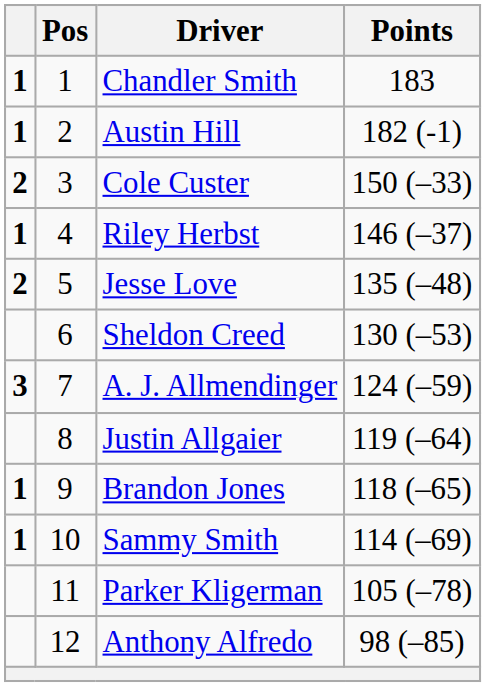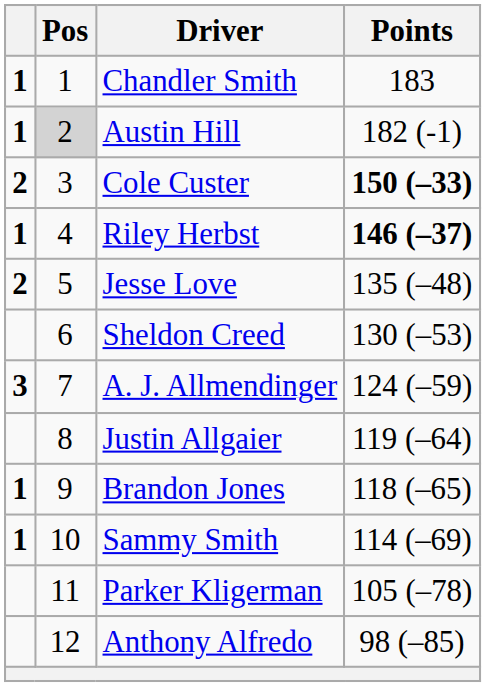(65, 131) no background -> (65, 131) lightgrey background
(412, 182) normal -> (412, 182) bold
(412, 233) normal -> (412, 233) bold
